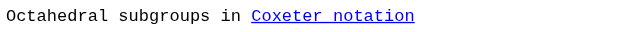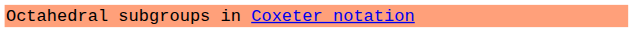(210, 16) no background -> (210, 16) lightsalmon background
